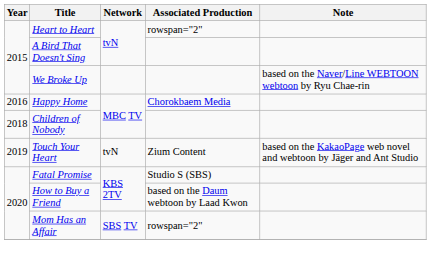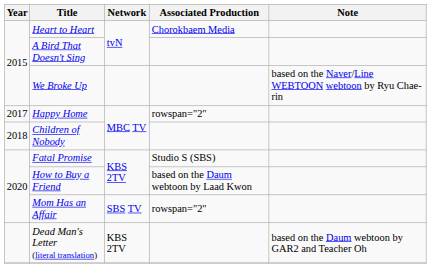(175, 29) rowspan="2" -> (193, 29) Chorokbaem Media
(17, 102) 2016 -> (17, 113) 2017
(189, 102) Chorokbaem Media -> (179, 113) rowspan="2"
- row: (56, 152)
+ row: (65, 243)
